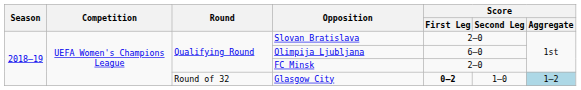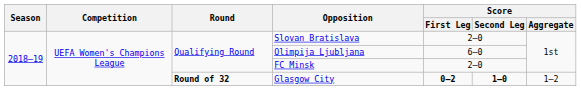(202, 79) normal -> (202, 79) bold
(499, 79) normal -> (499, 79) bold
(551, 79) lightblue background -> (551, 79) no background
